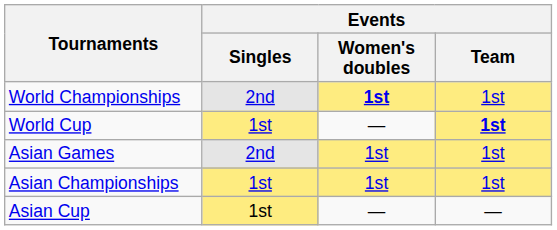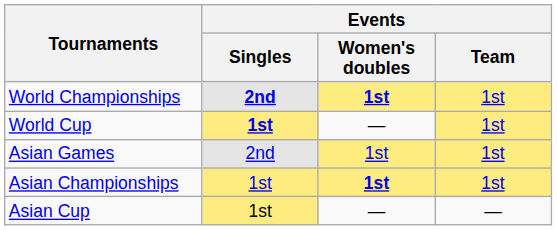(260, 96) normal -> (260, 96) bold
(260, 125) normal -> (260, 125) bold
(493, 125) bold -> (493, 125) normal
(377, 182) normal -> (377, 182) bold
